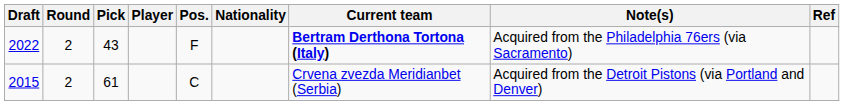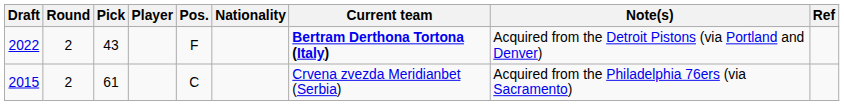(620, 45) Acquired from the Philadelphia 76ers (via Sacramento) -> (649, 45) Acquired from the Detroit Pistons (via Portland and Denver)
(649, 83) Acquired from the Detroit Pistons (via Portland and Denver) -> (620, 83) Acquired from the Philadelphia 76ers (via Sacramento)
